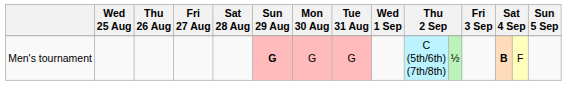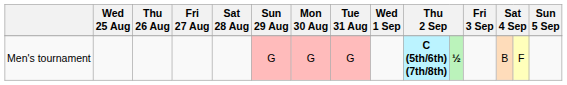(272, 58) bold -> (271, 58) normal
(426, 58) normal -> (426, 58) bold
(455, 58) normal -> (456, 58) bold
(504, 58) bold -> (505, 58) normal
